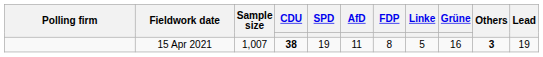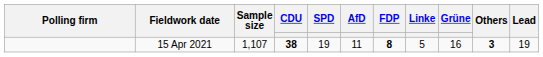(255, 45) 1,007 -> (255, 45) 1,107
(389, 45) normal -> (389, 45) bold
